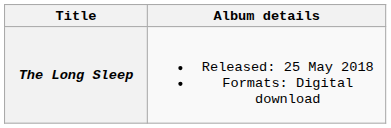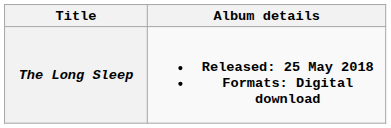(267, 83) normal -> (267, 83) bold
